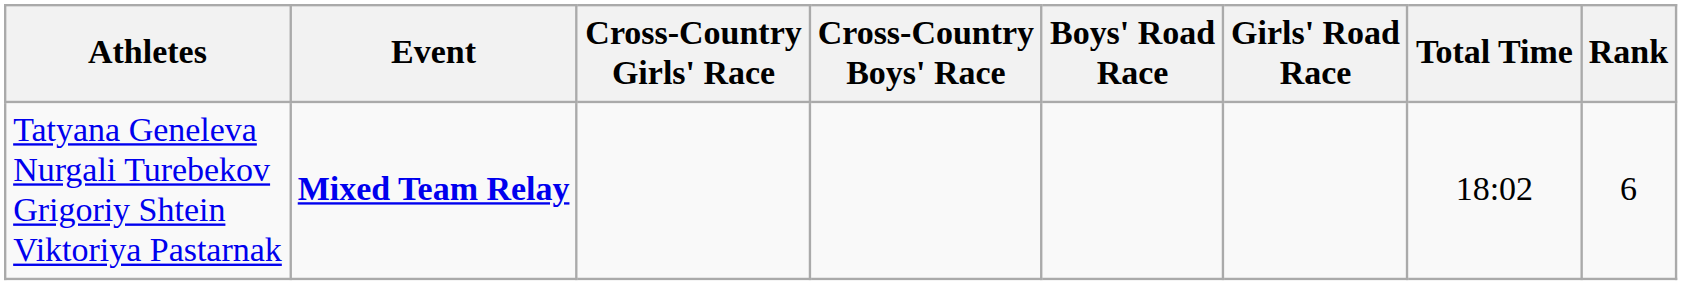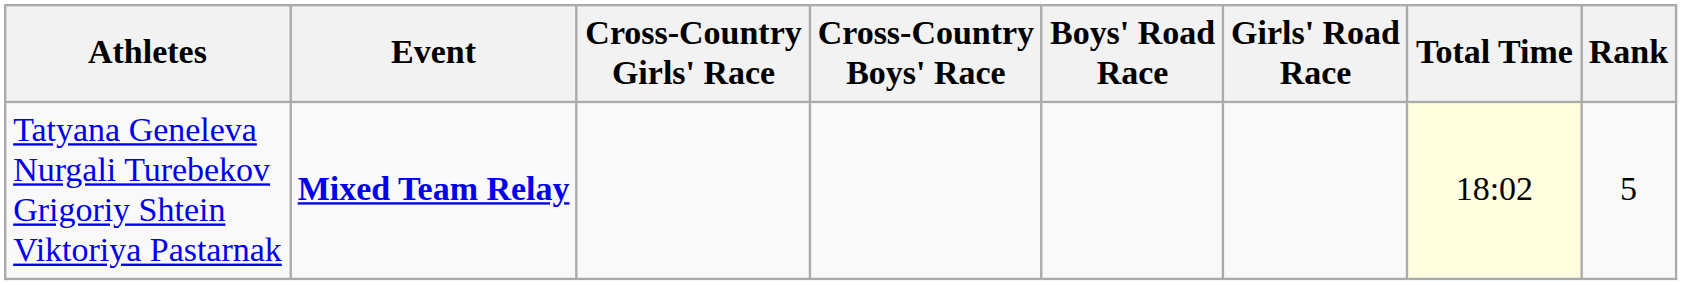(1494, 189) no background -> (1494, 189) lightyellow background
(1628, 189) 6 -> (1628, 189) 5
